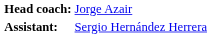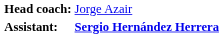(141, 26) normal -> (147, 26) bold
